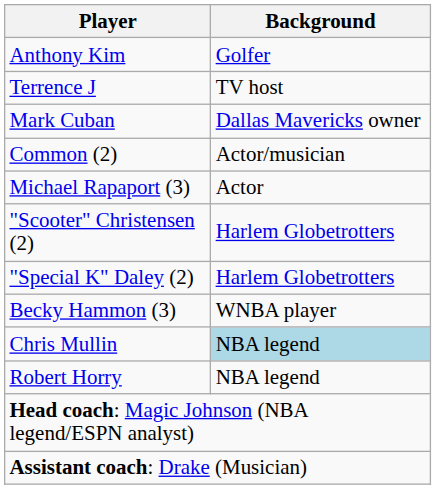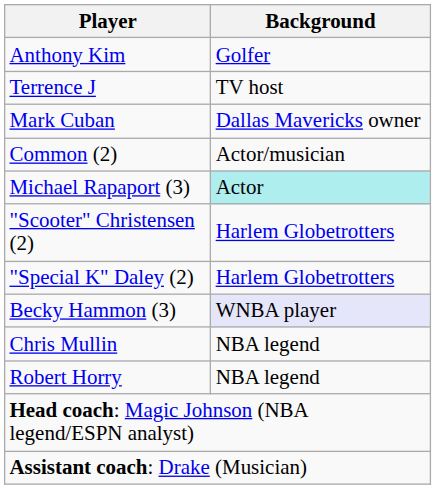(240, 187) no background -> (240, 187) paleturquoise background
(276, 310) no background -> (276, 310) lavender background
(268, 343) lightblue background -> (268, 343) no background
